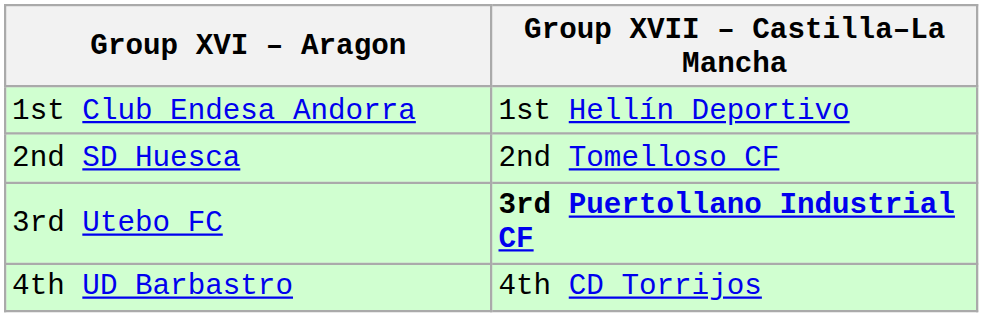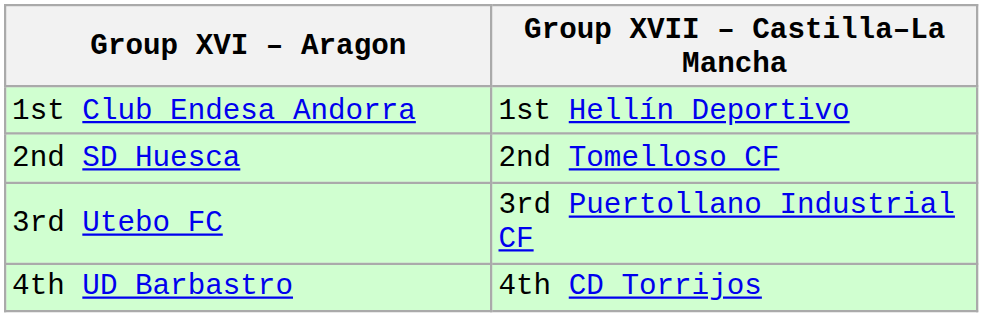(727, 223) bold -> (727, 223) normal
